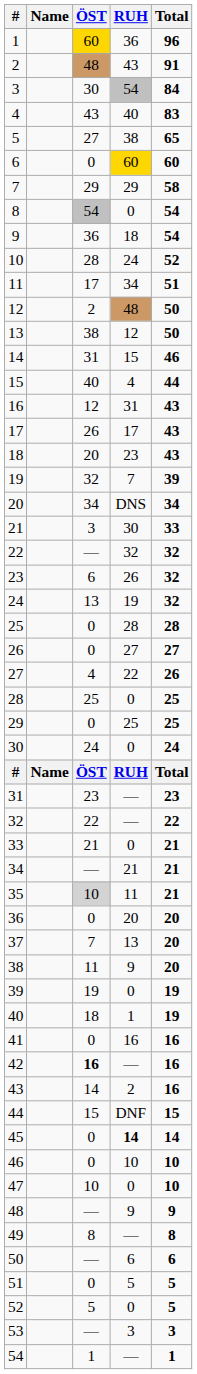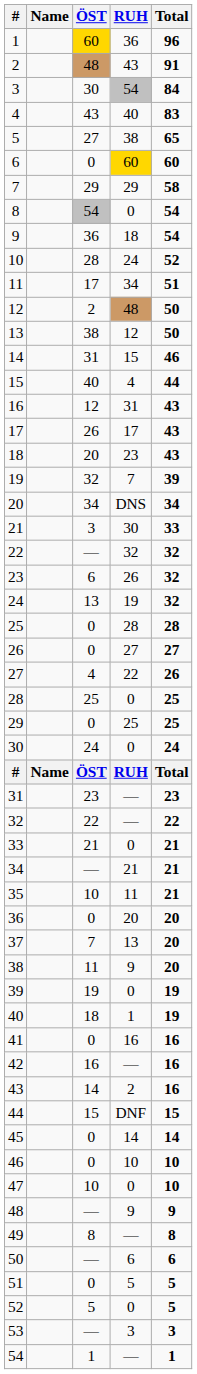(91, 893) lightgrey background -> (91, 893) no background
(91, 1064) bold -> (91, 1064) normal
(131, 1137) bold -> (131, 1137) normal
